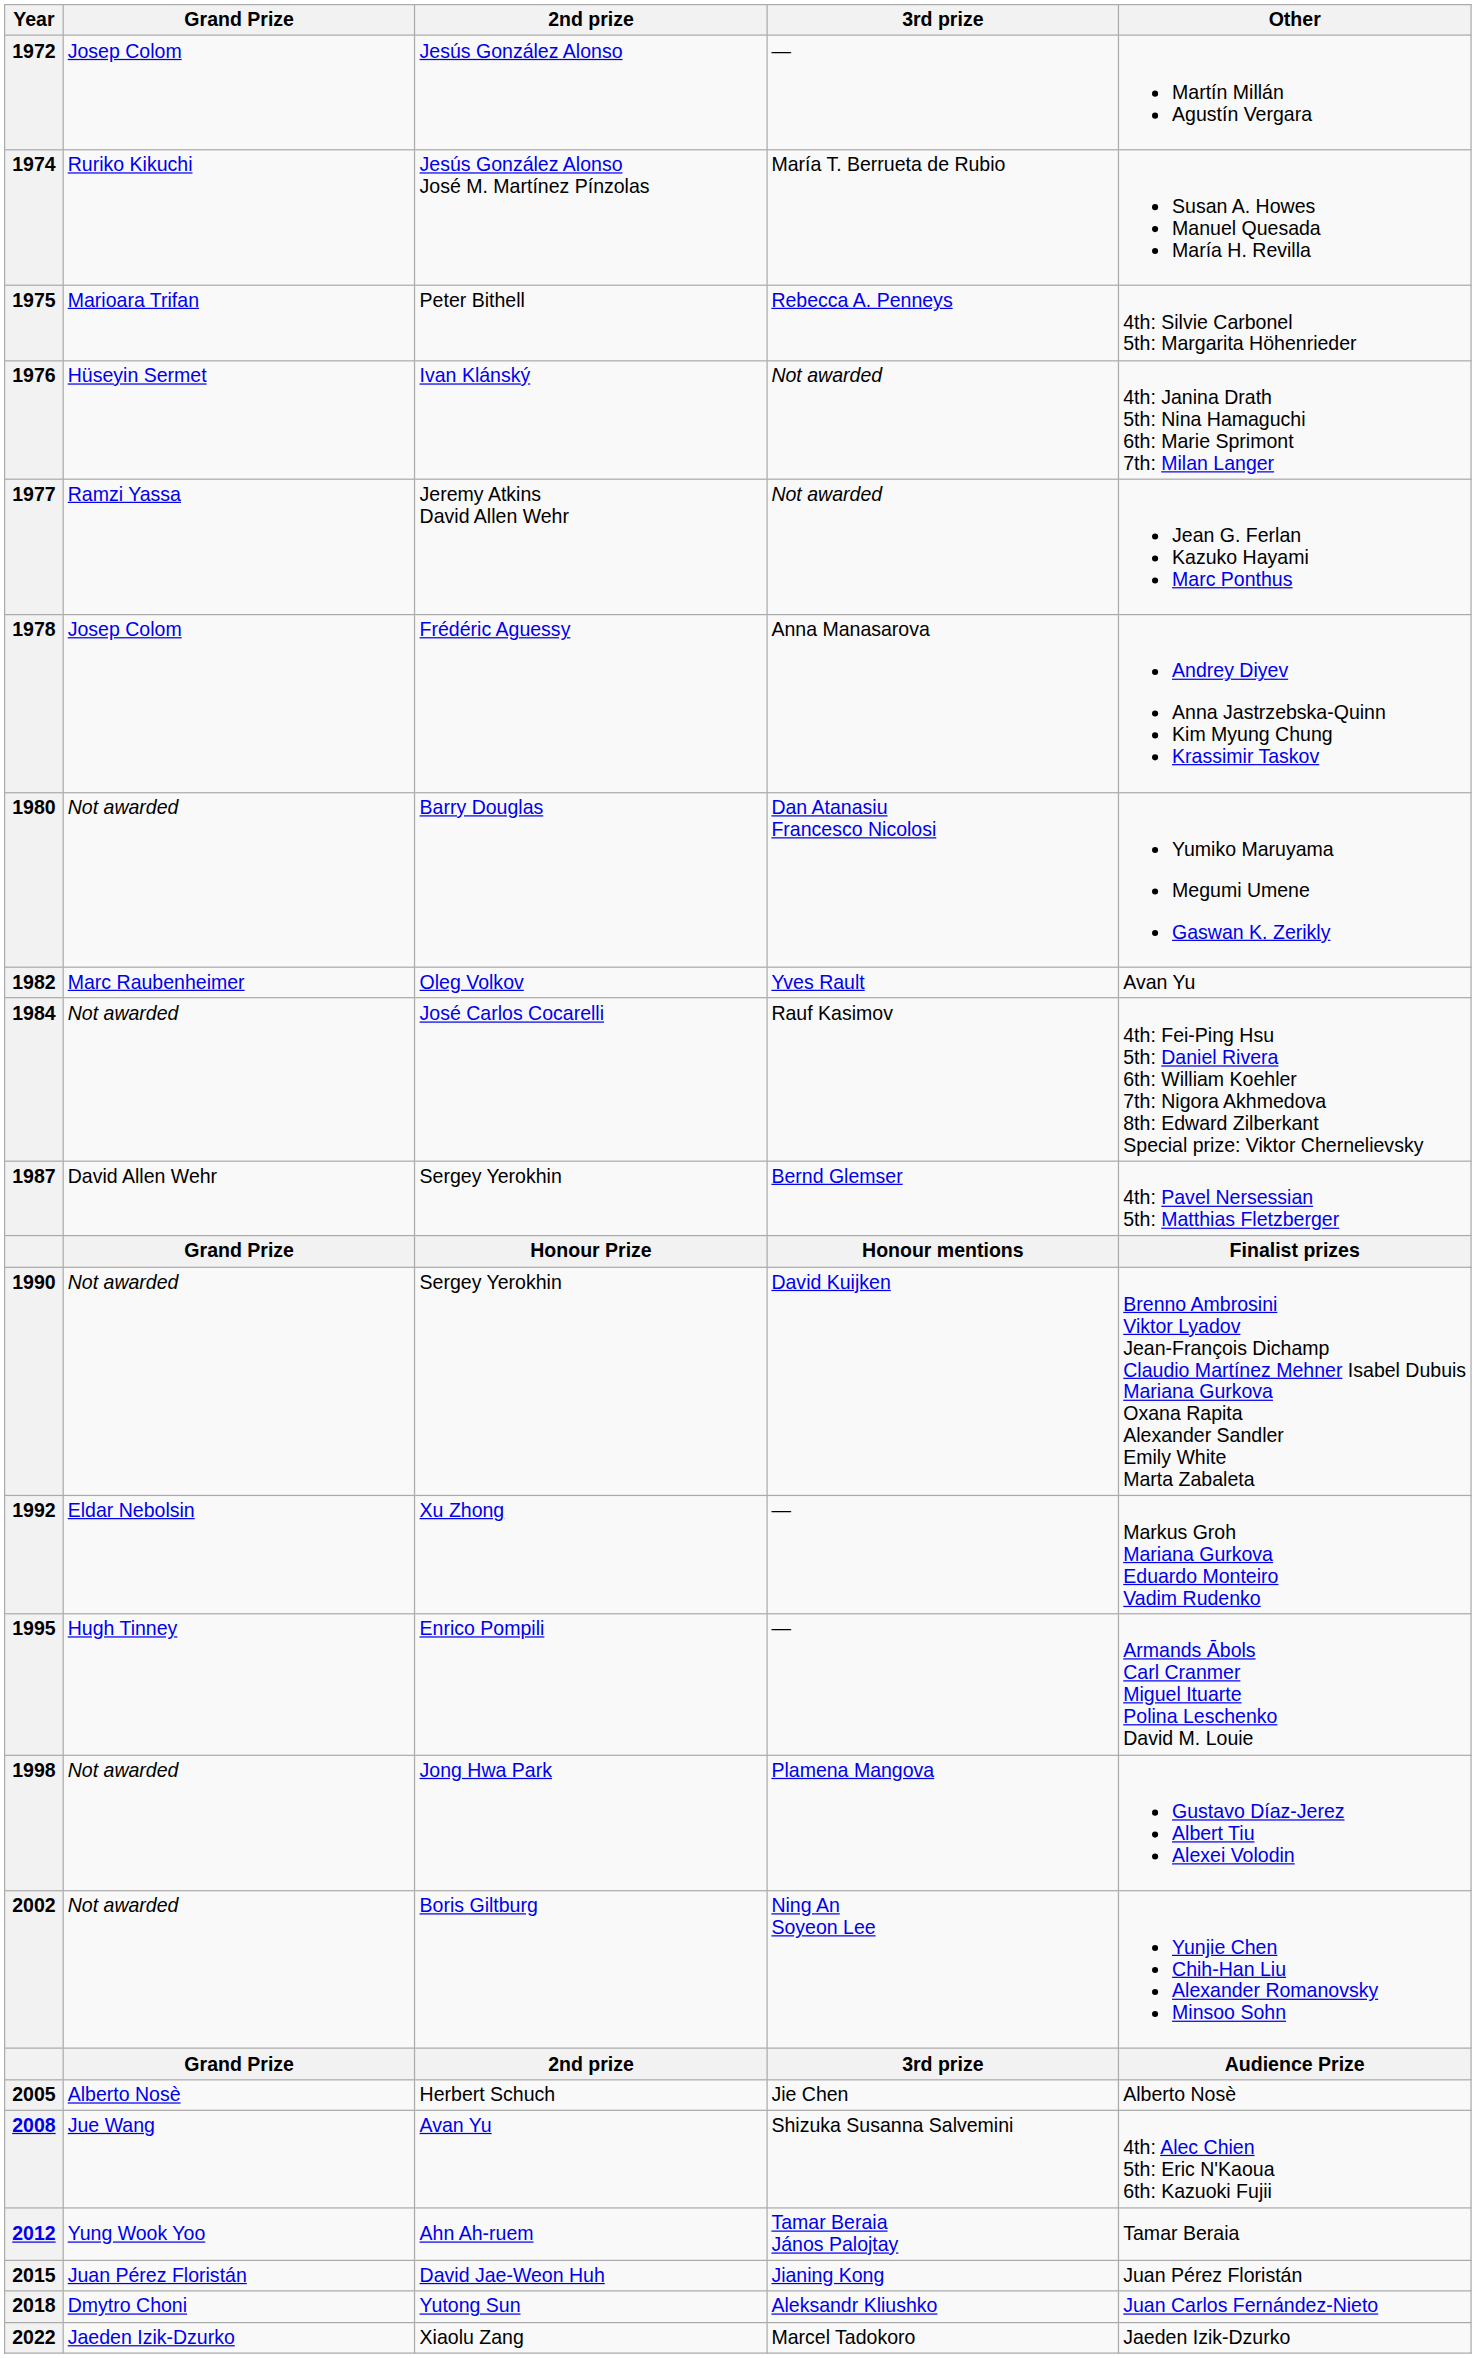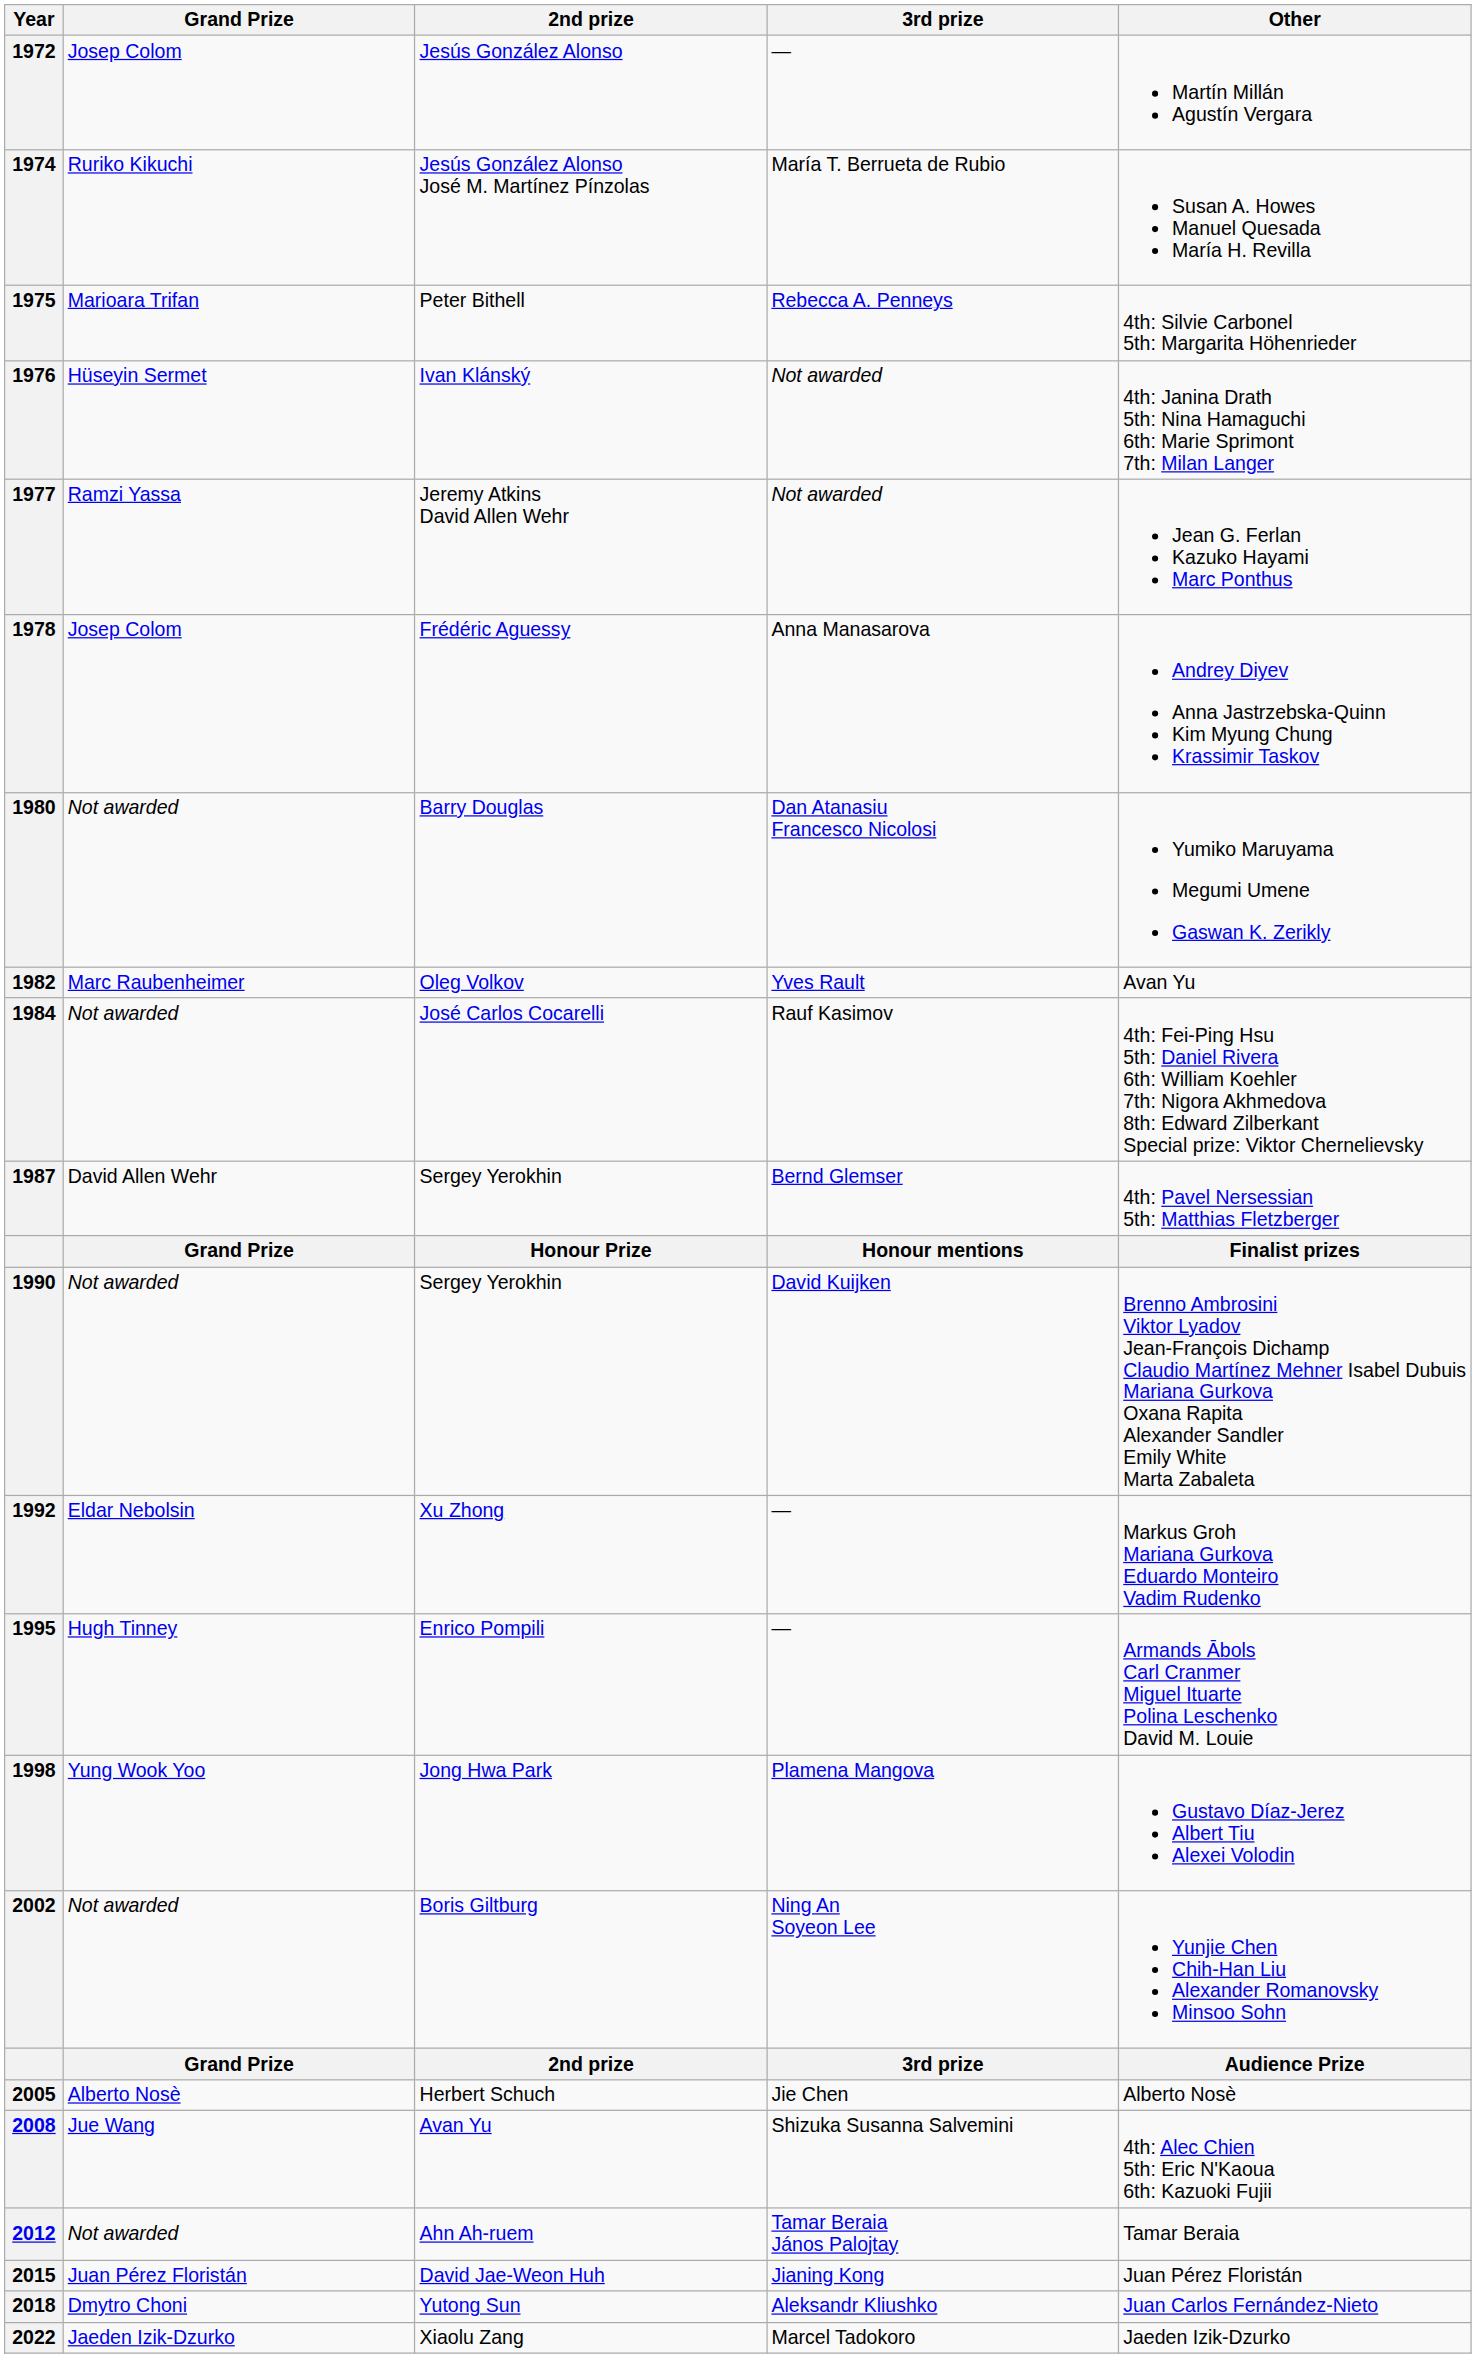(123, 1770) Not awarded -> (136, 1770) Yung Wook Yoo
(136, 2233) Yung Wook Yoo -> (123, 2233) Not awarded
